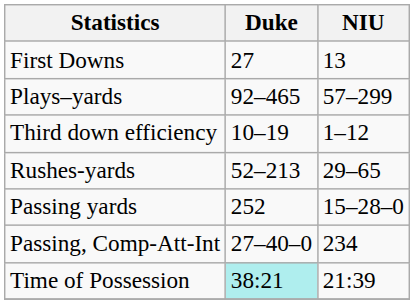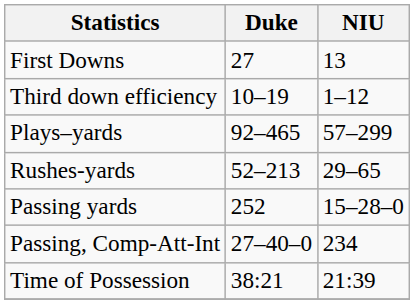rows swapped: (114, 133) <-> (66, 96)
(257, 280) paleturquoise background -> (257, 280) no background
